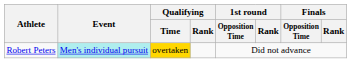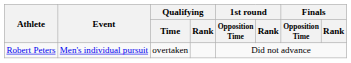(104, 50) paleturquoise background -> (104, 50) no background
(170, 50) gold background -> (170, 50) no background
